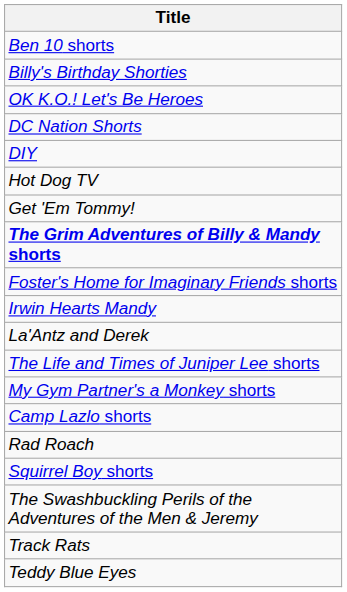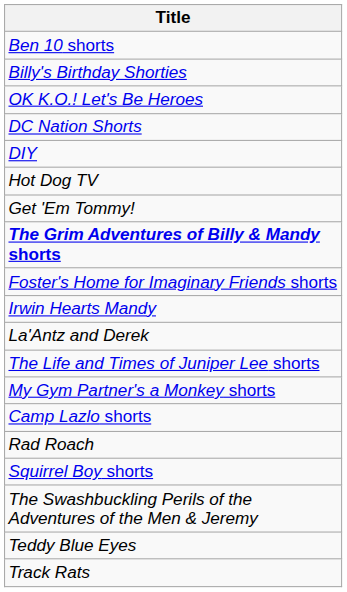(49, 545) Track Rats -> (72, 545) Teddy Blue Eyes
(72, 572) Teddy Blue Eyes -> (49, 572) Track Rats
